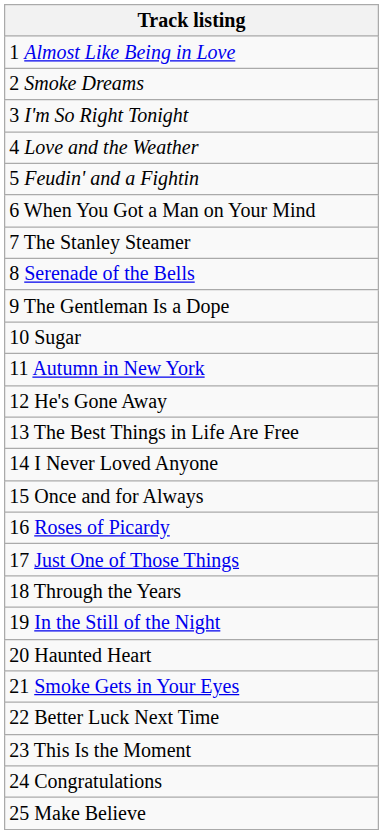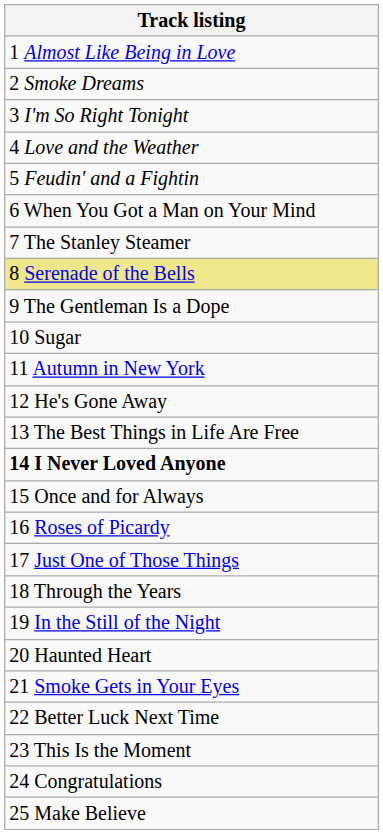(102, 274) no background -> (102, 274) khaki background
(114, 464) normal -> (117, 464) bold
